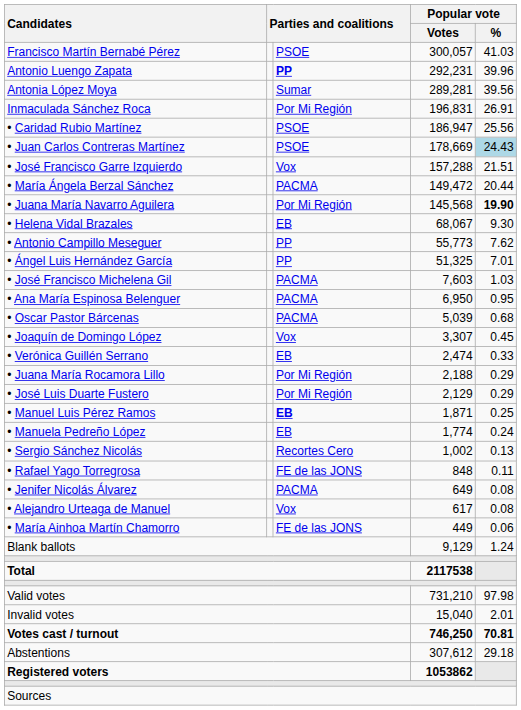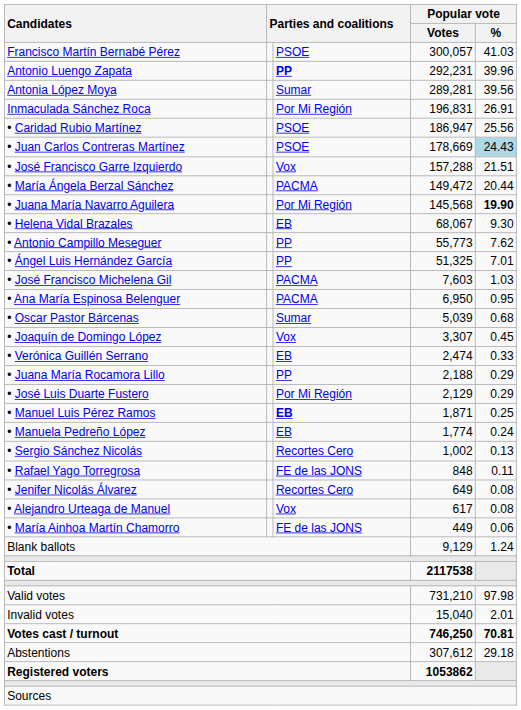(297, 318) PACMA -> (294, 318) Sumar
(314, 375) Por Mi Región -> (284, 375) PP
(297, 489) PACMA -> (315, 489) Recortes Cero
